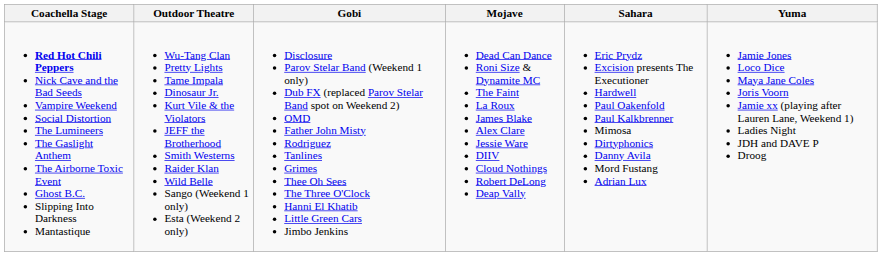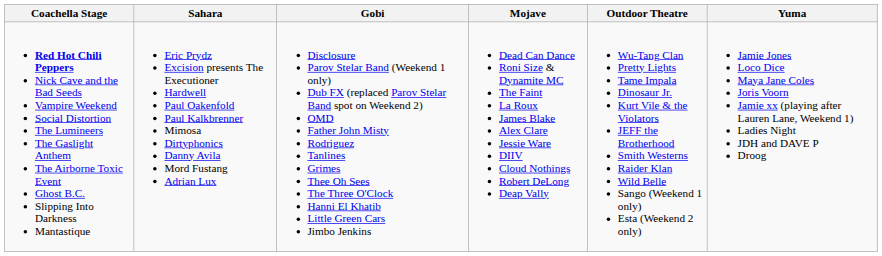columns swapped: (194, 13) <-> (636, 13)
